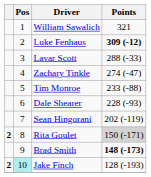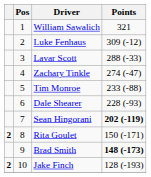(124, 42) bold -> (124, 42) normal
(124, 119) normal -> (124, 119) bold
(124, 134) lightgrey background -> (124, 134) no background
(22, 165) paleturquoise background -> (22, 165) no background
